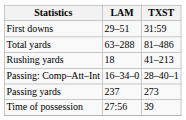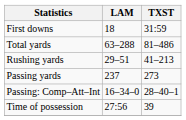(117, 29) 29–51 -> (110, 29) 18
(110, 60) 18 -> (117, 60) 29–51
rows swapped: (34, 91) <-> (53, 76)
